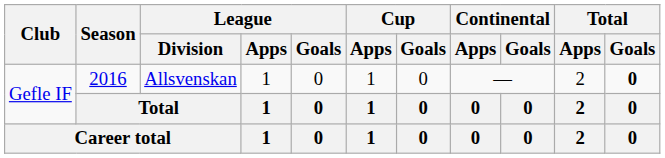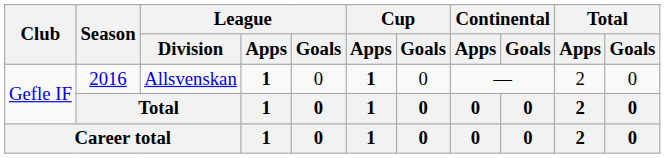(266, 78) normal -> (266, 78) bold
(371, 78) normal -> (371, 78) bold
(633, 78) bold -> (633, 78) normal
